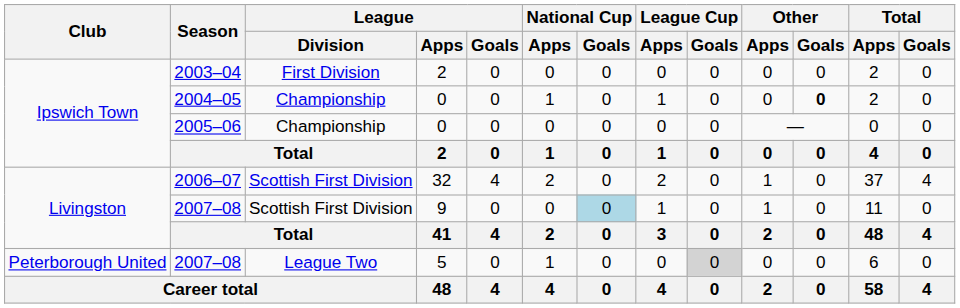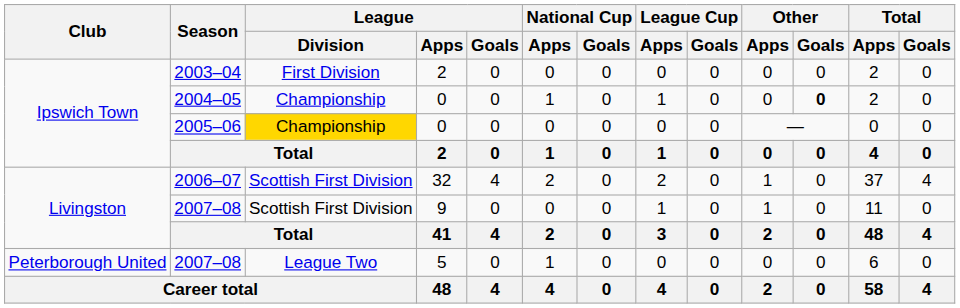(331, 126) no background -> (331, 126) gold background
(606, 208) lightblue background -> (606, 208) no background
(715, 262) lightgrey background -> (715, 262) no background
